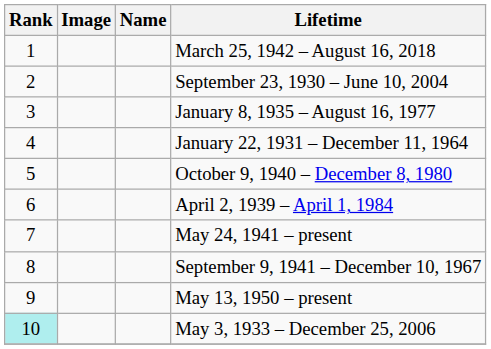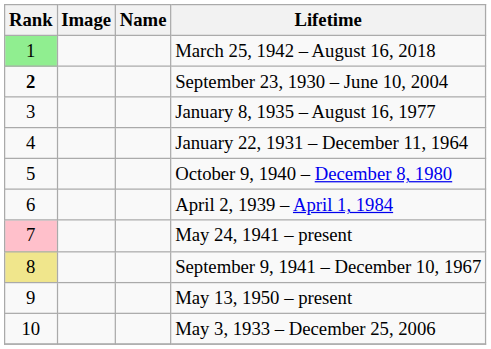(31, 50) no background -> (31, 50) lightgreen background
(31, 81) normal -> (31, 81) bold
(31, 235) no background -> (31, 235) pink background
(31, 266) no background -> (31, 266) khaki background
(31, 328) paleturquoise background -> (31, 328) no background
